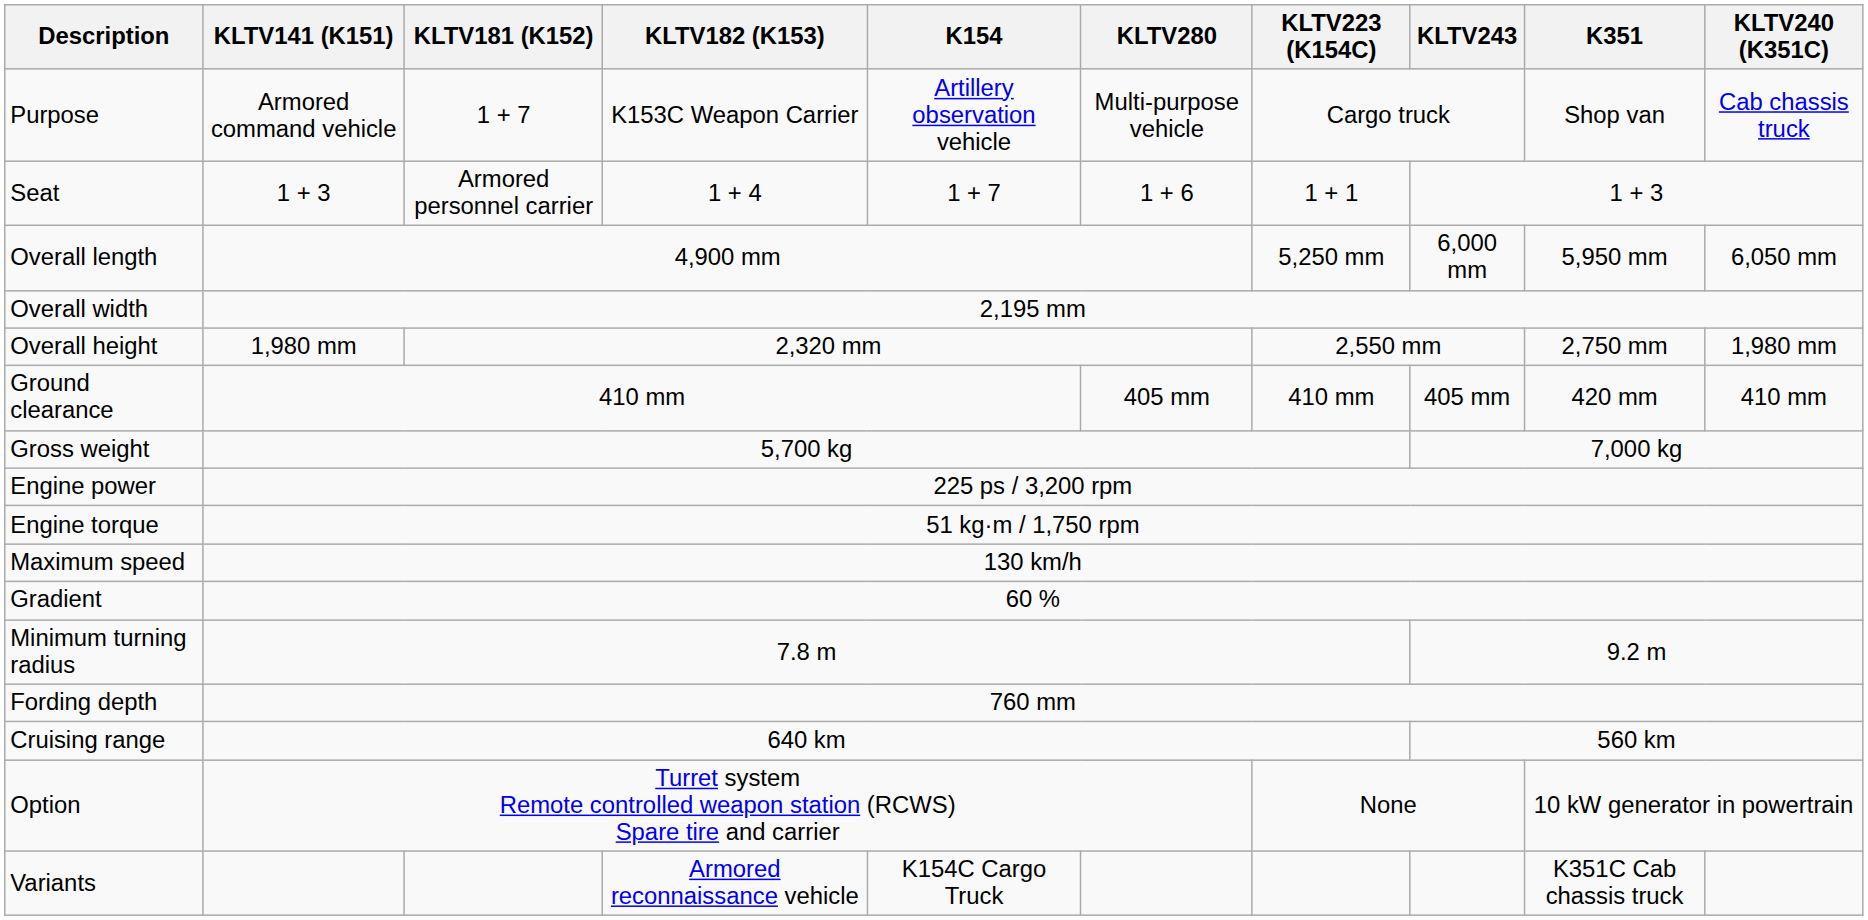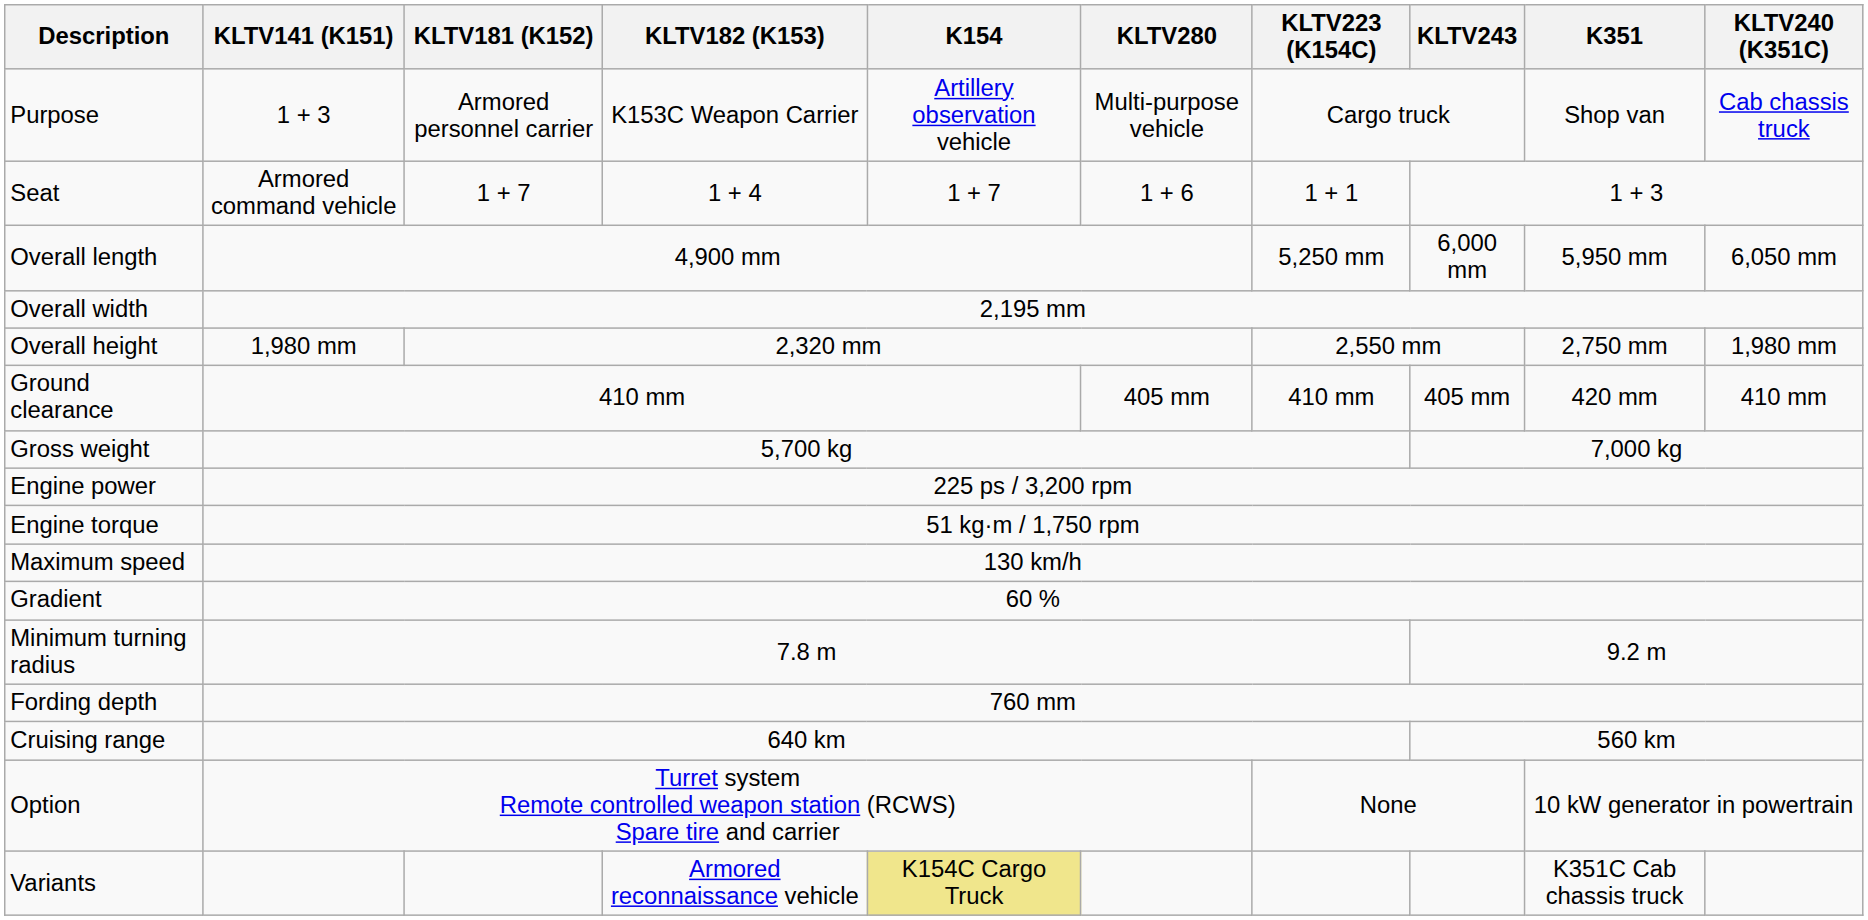(304, 114) Armored command vehicle -> (304, 114) 1 + 3
(504, 114) 1 + 7 -> (504, 114) Armored personnel carrier
(304, 192) 1 + 3 -> (304, 192) Armored command vehicle
(504, 192) Armored personnel carrier -> (504, 192) 1 + 7
(974, 883) no background -> (974, 883) khaki background
